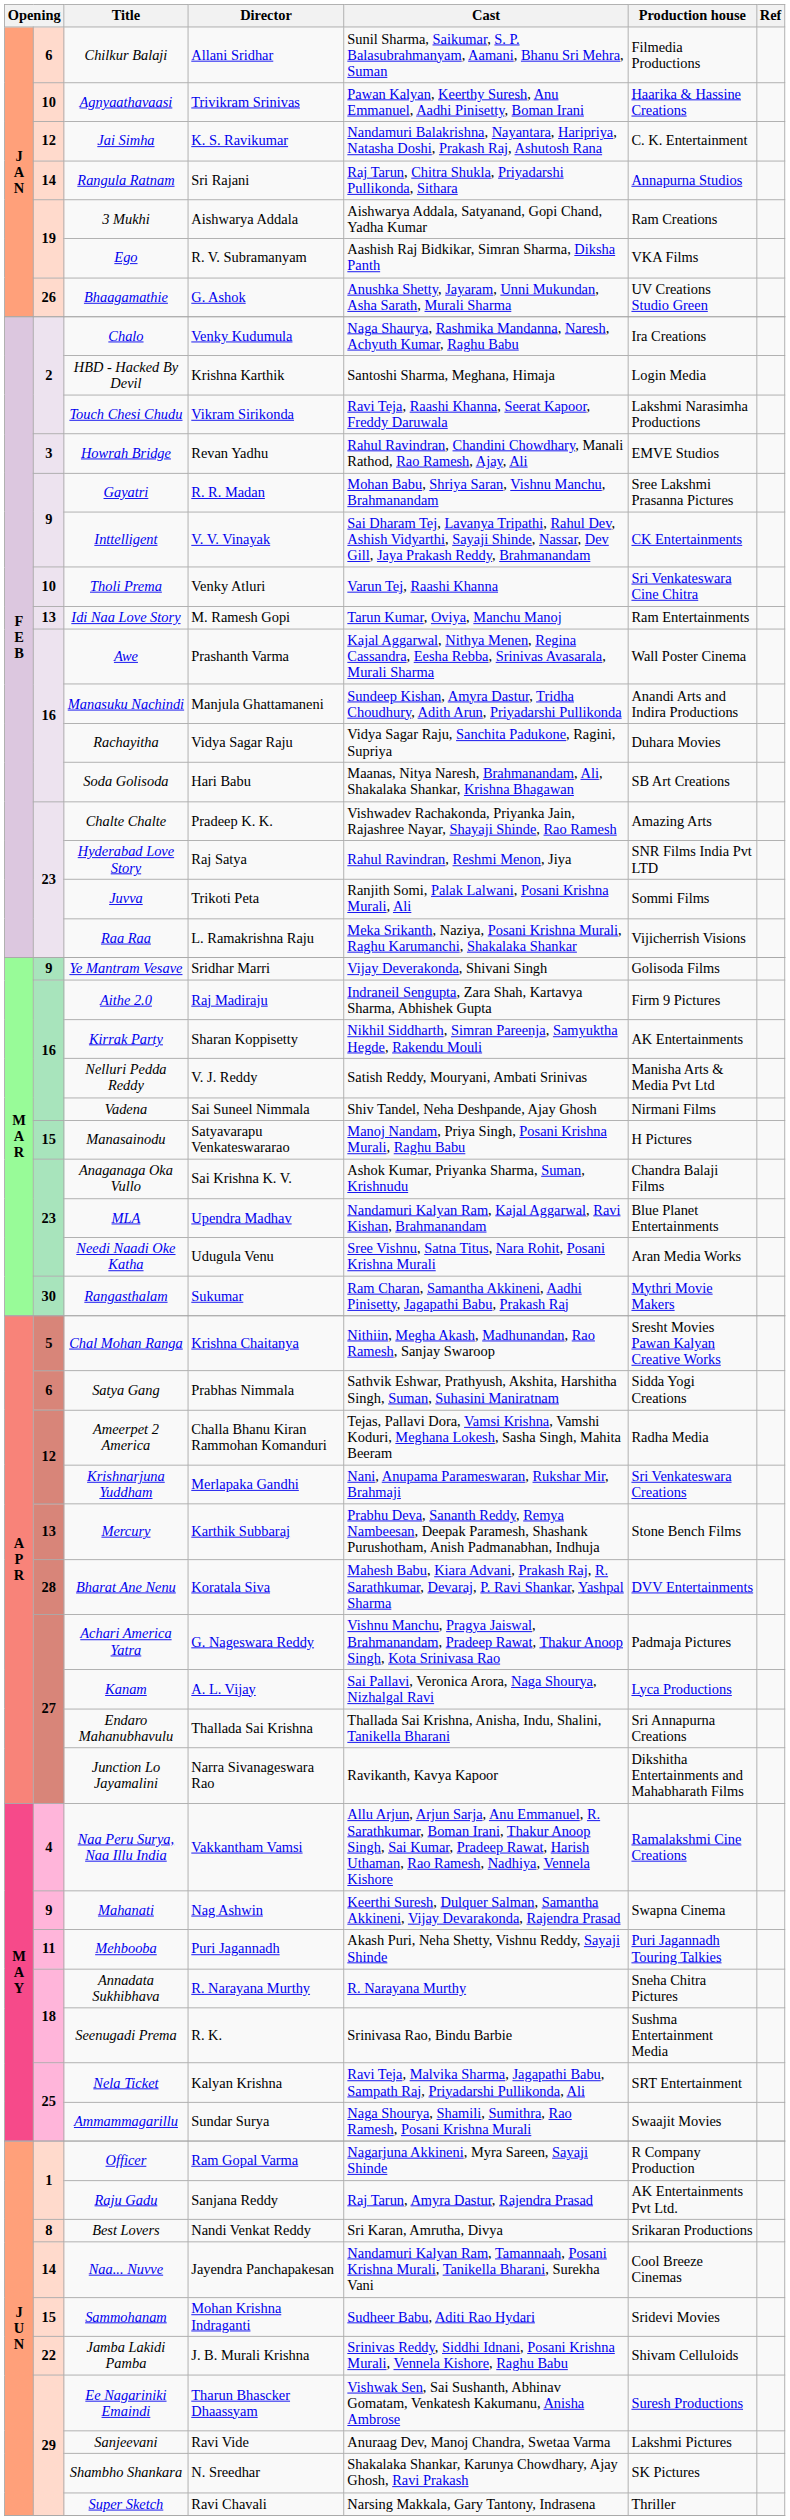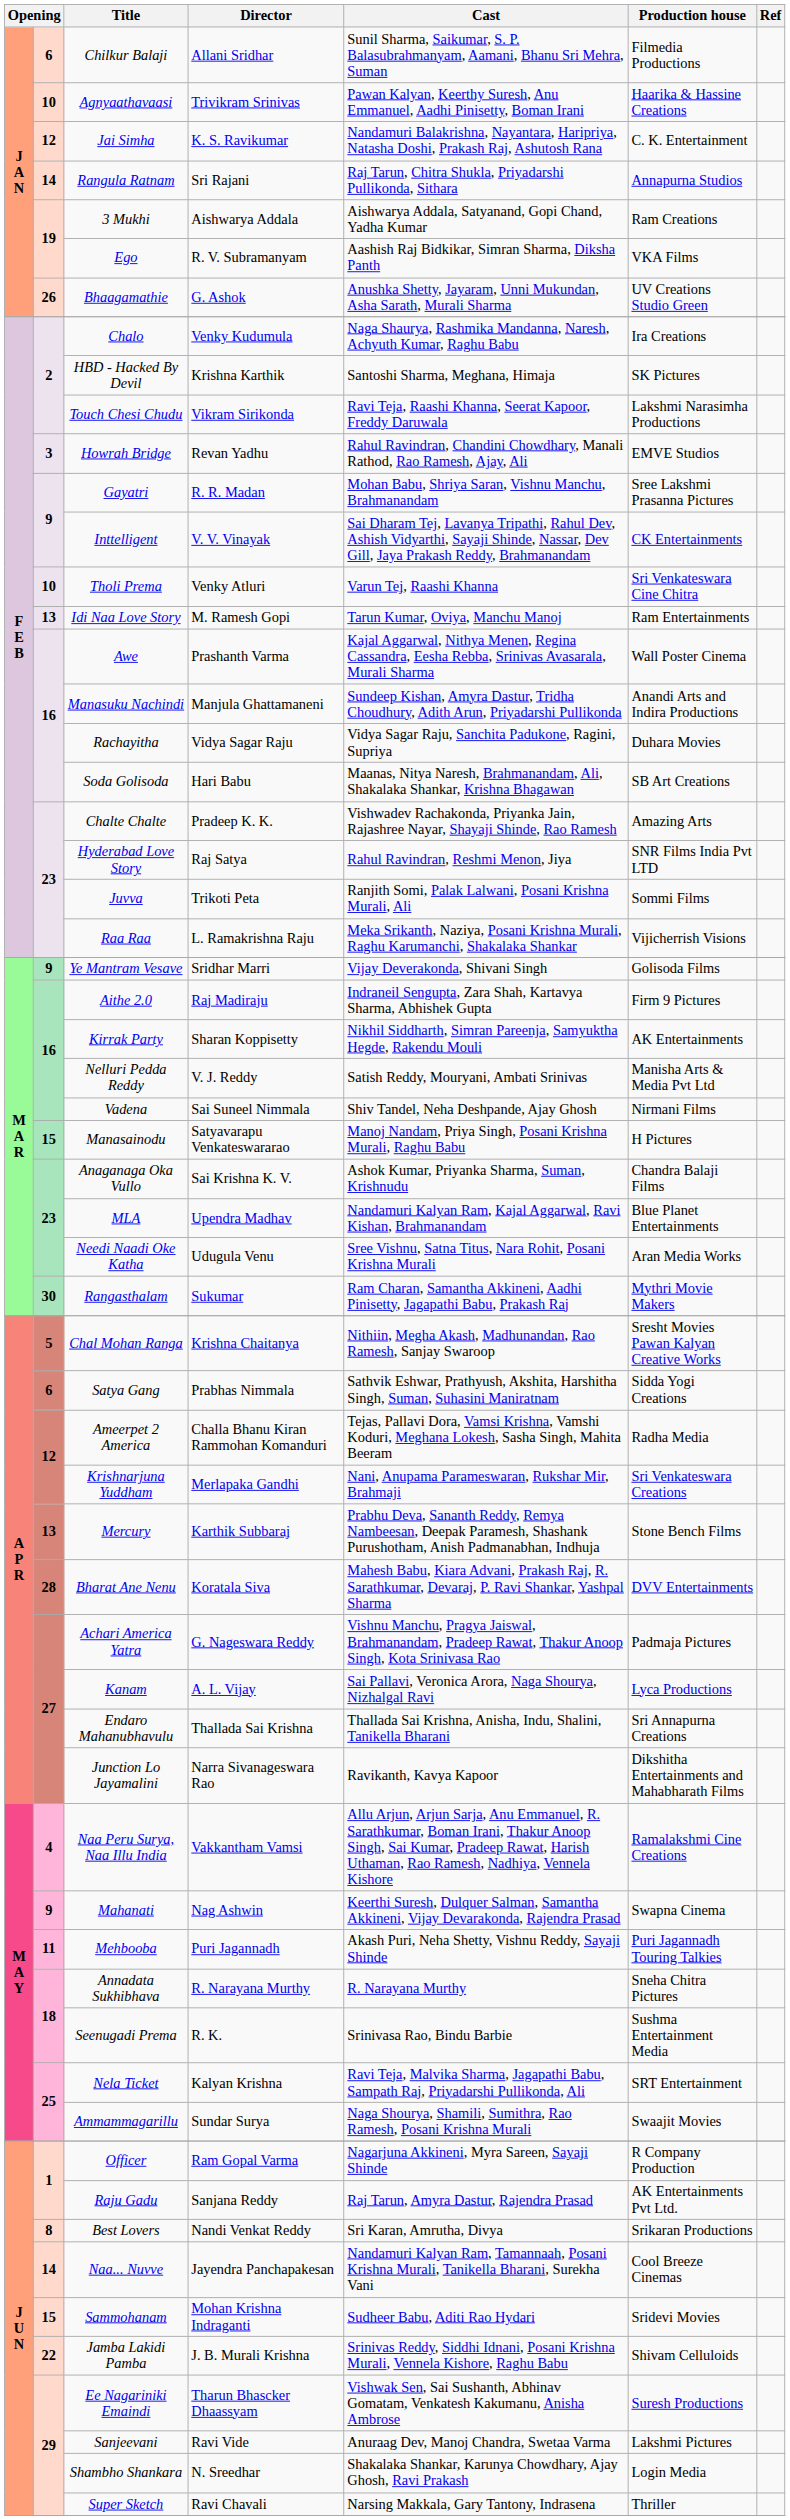(669, 375) Login Media -> (666, 375) SK Pictures
(666, 2473) SK Pictures -> (669, 2473) Login Media
